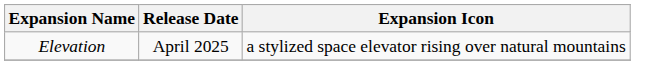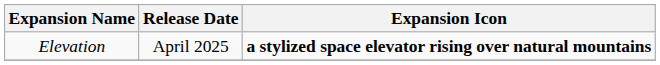(436, 45) normal -> (449, 45) bold
